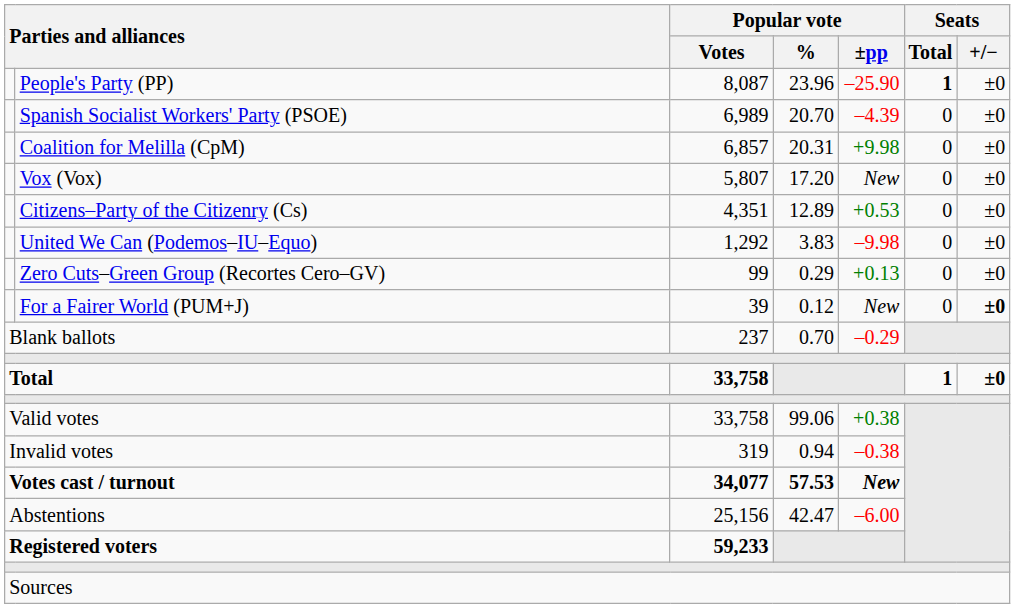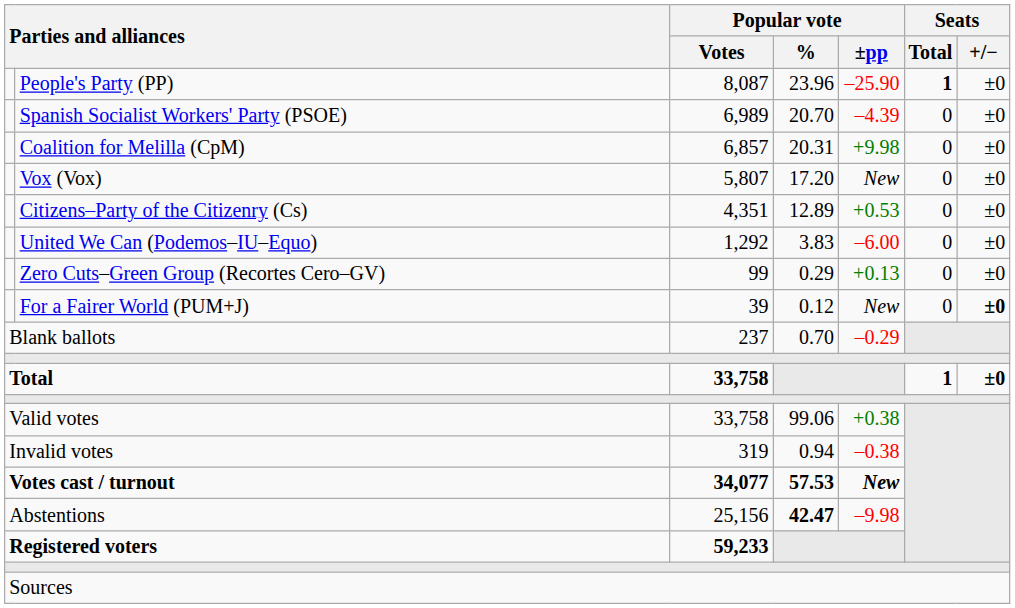(877, 242) –9.98 -> (877, 242) –6.00
(811, 514) normal -> (811, 514) bold
(877, 514) –6.00 -> (877, 514) –9.98
